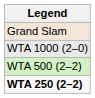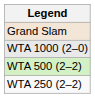(45, 85) bold -> (44, 85) normal
